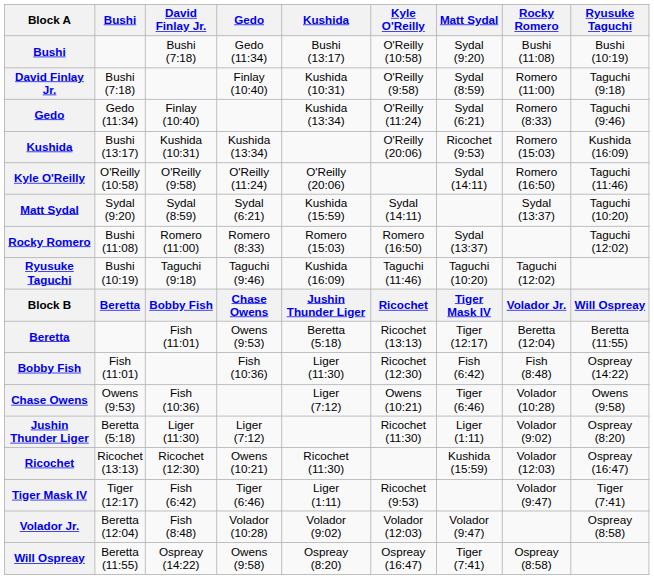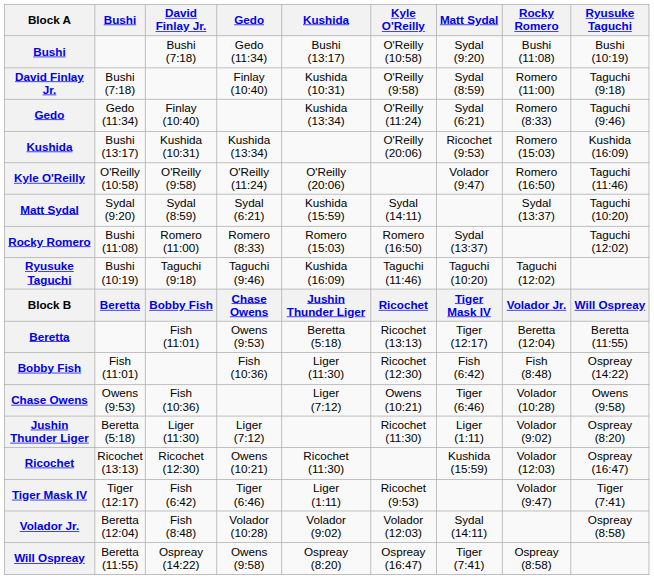(469, 178) Sydal (14:11) -> (469, 178) Volador (9:47)
(469, 526) Volador (9:47) -> (469, 526) Sydal (14:11)
